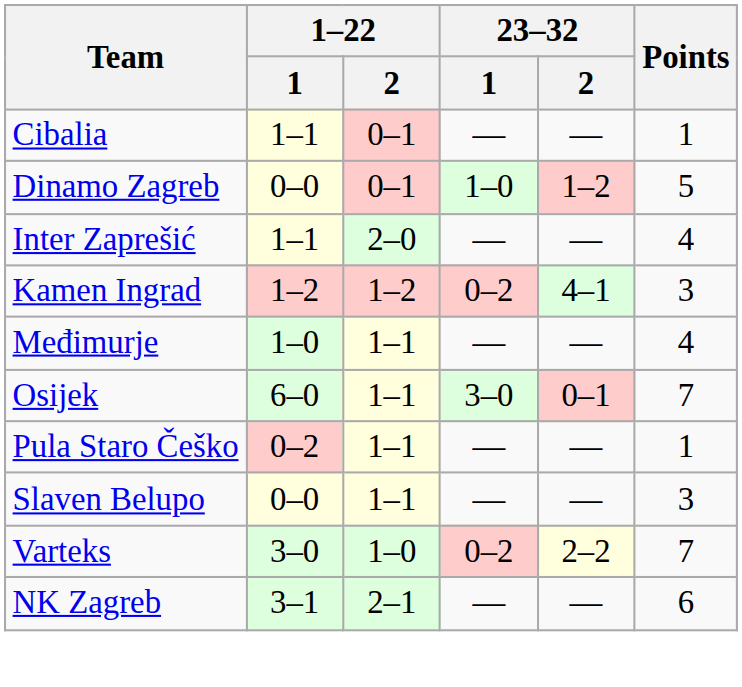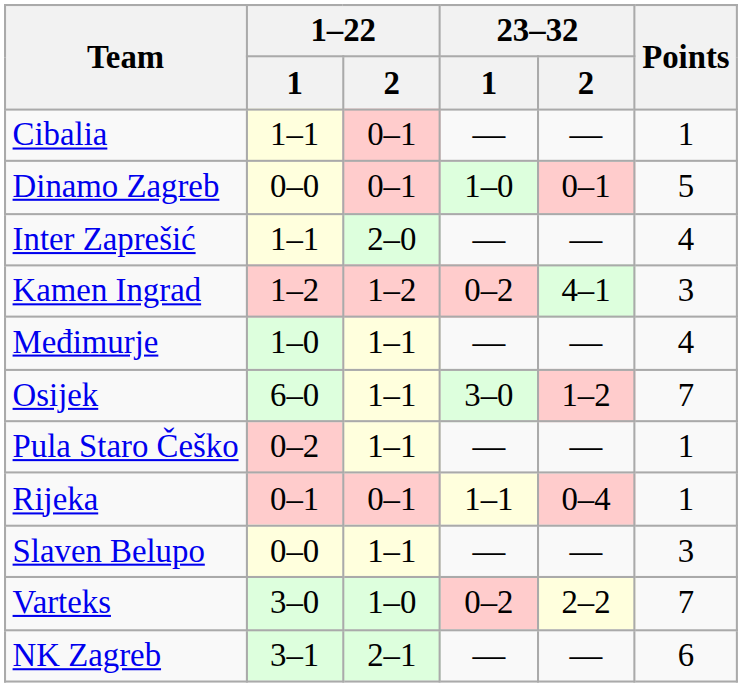(586, 186) 1–2 -> (586, 186) 0–1
(586, 394) 0–1 -> (586, 394) 1–2
+ row: (55, 498)
